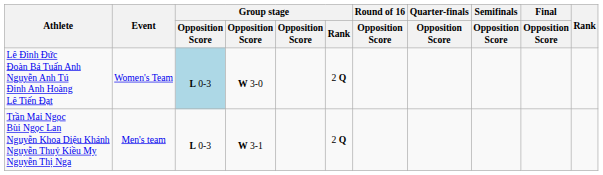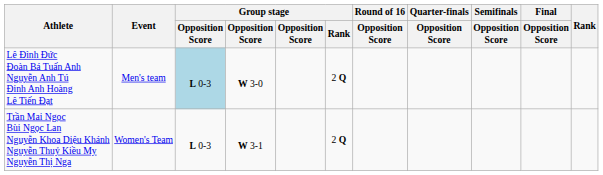(144, 78) Women's Team -> (144, 78) Men's team
(144, 140) Men's team -> (144, 140) Women's Team
